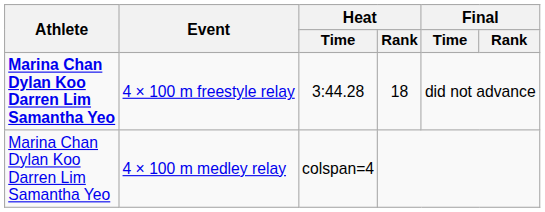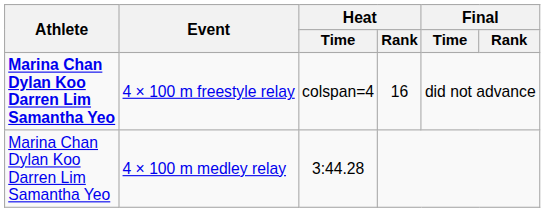(338, 92) 3:44.28 -> (338, 92) colspan=4
(399, 92) 18 -> (399, 92) 16
(338, 169) colspan=4 -> (338, 169) 3:44.28
